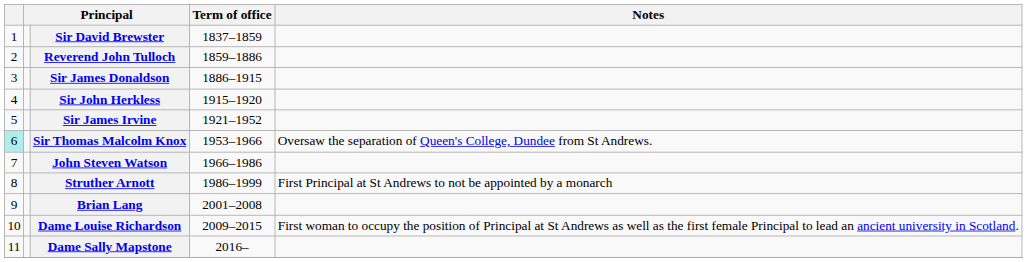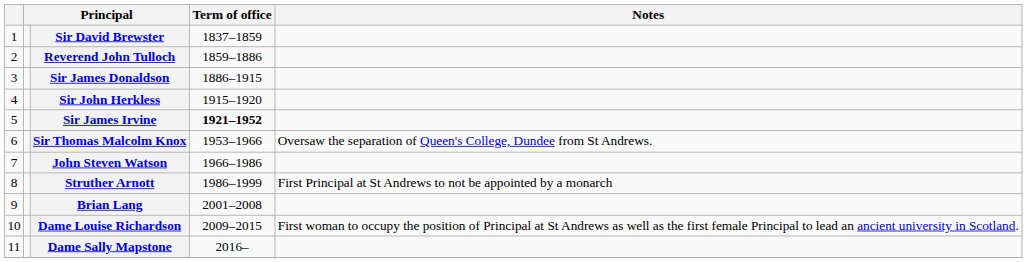(232, 120) normal -> (232, 120) bold
(14, 141) paleturquoise background -> (14, 141) no background
